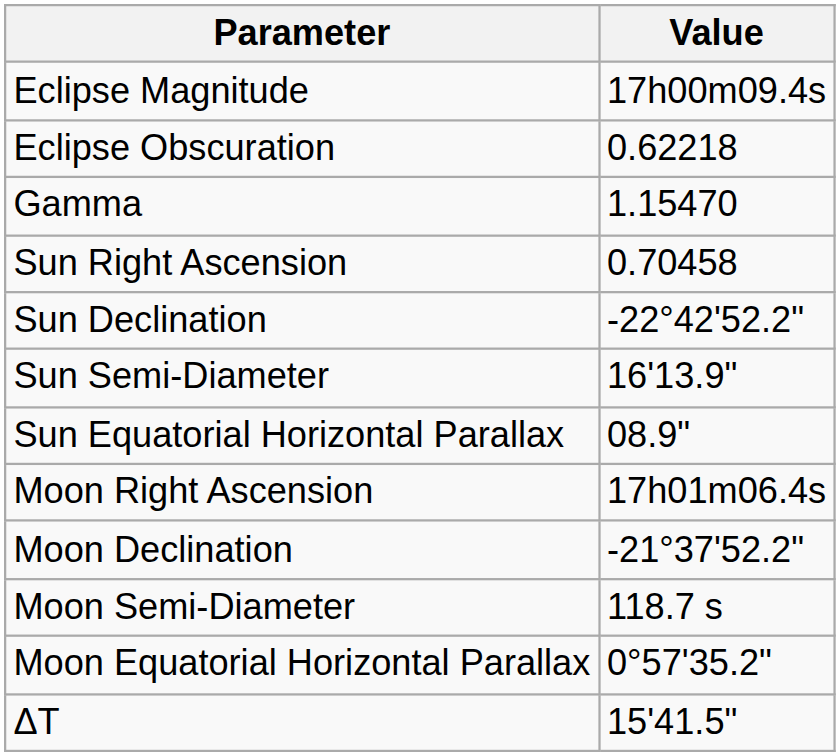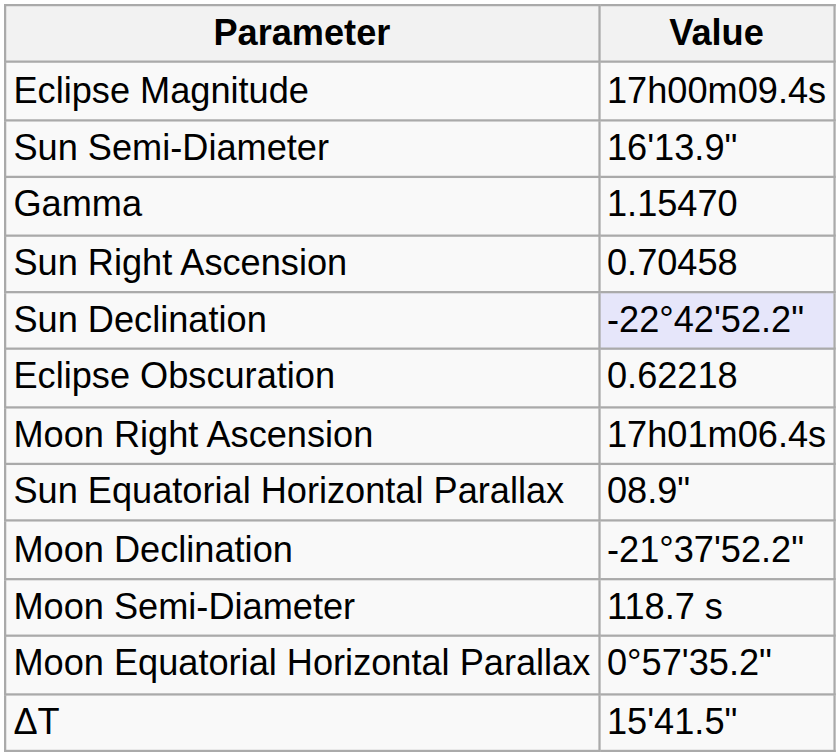rows swapped: (174, 147) <-> (171, 377)
(706, 319) no background -> (706, 319) lavender background
rows swapped: (289, 434) <-> (193, 491)
